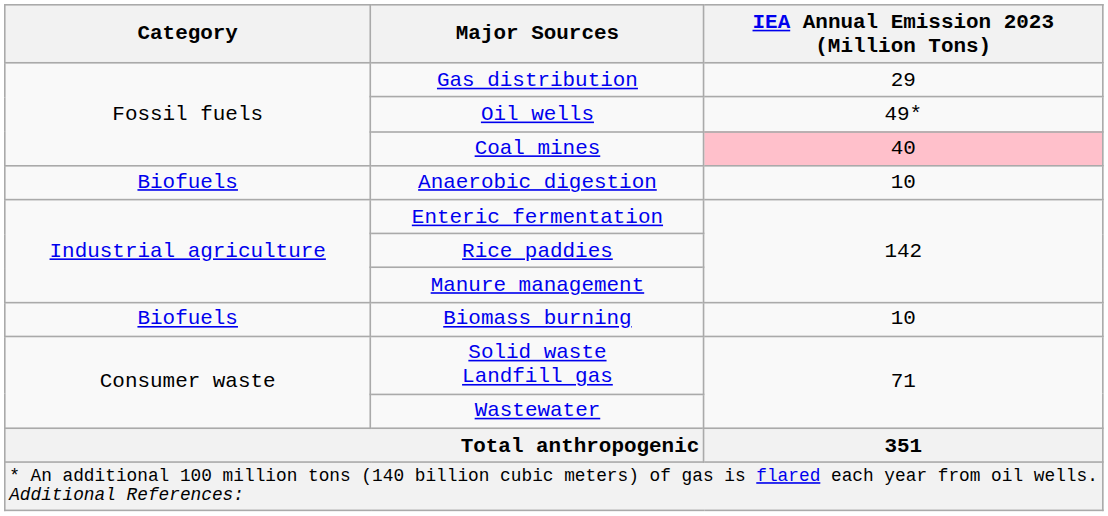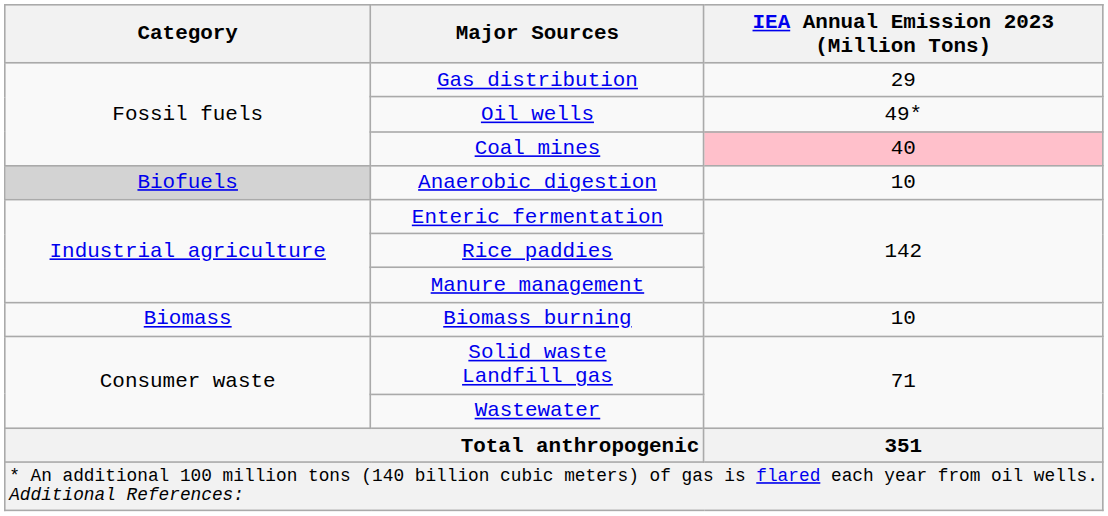(188, 182) no background -> (188, 182) lightgrey background
(188, 319) Biofuels -> (188, 319) Biomass
